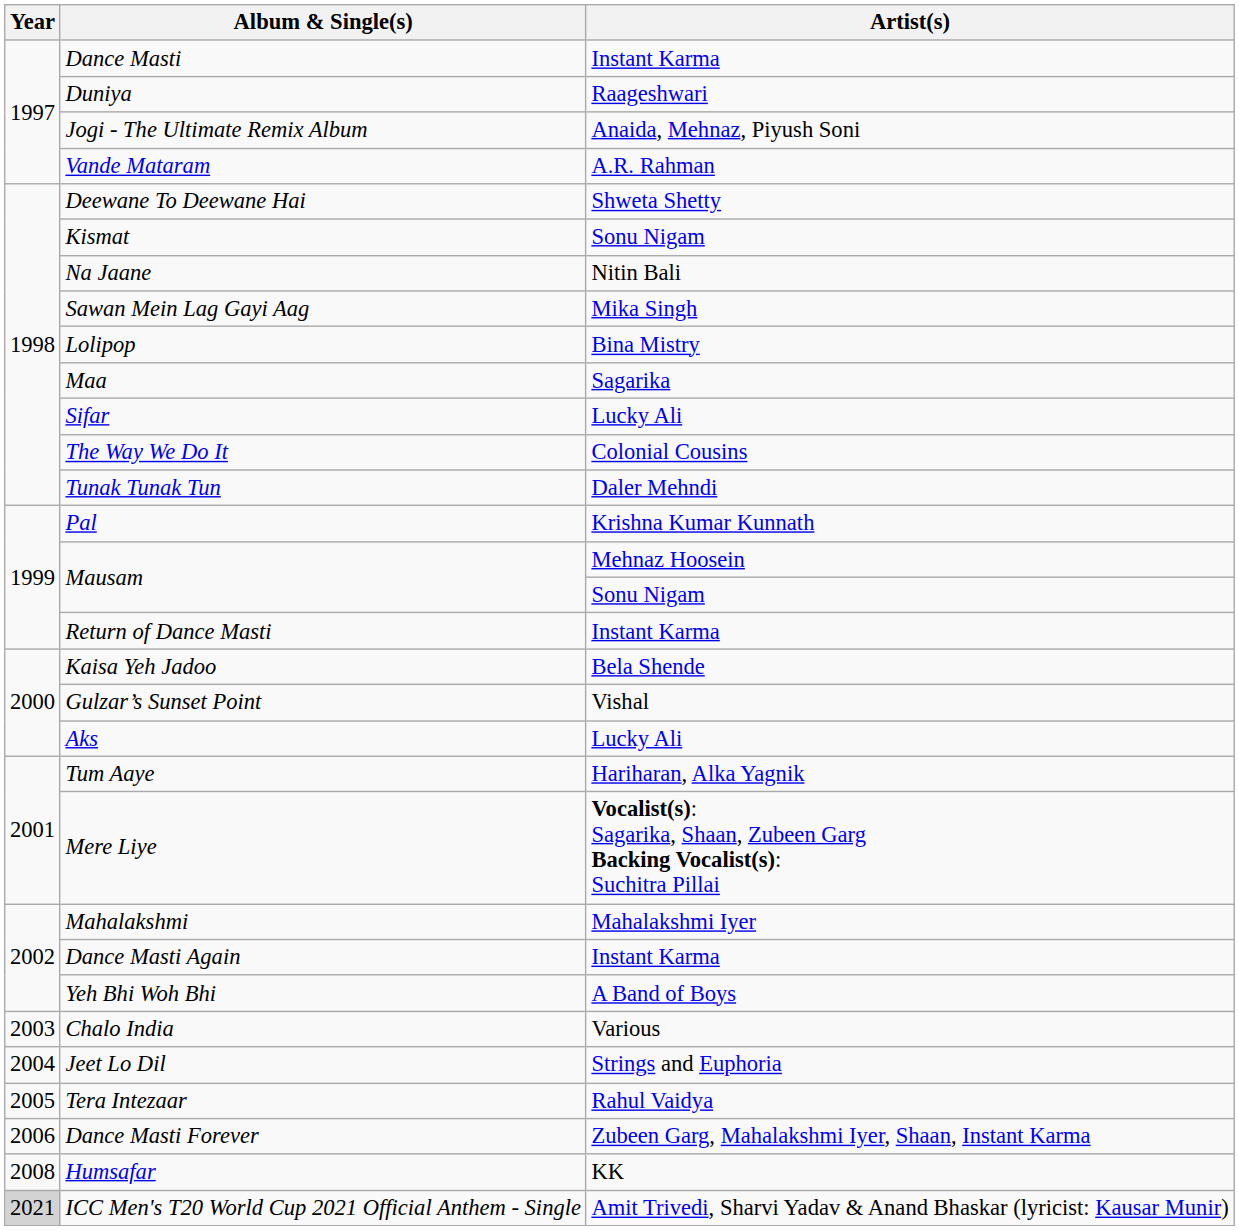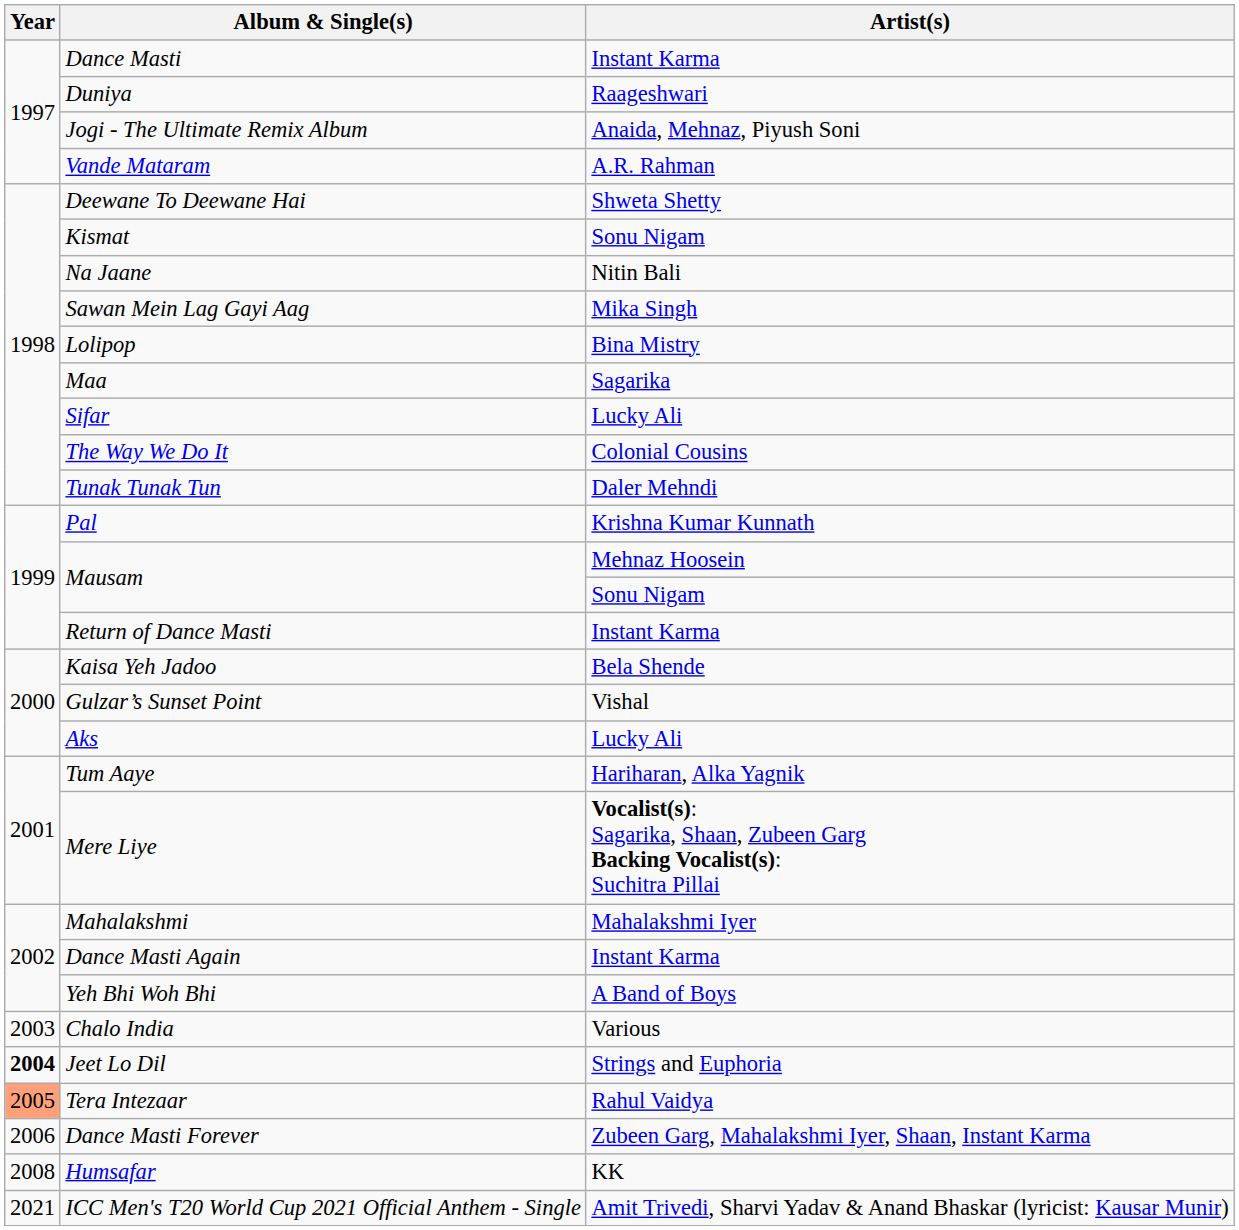(32, 1064) normal -> (32, 1064) bold
(32, 1100) no background -> (32, 1100) lightsalmon background
(32, 1207) lightgrey background -> (32, 1207) no background
